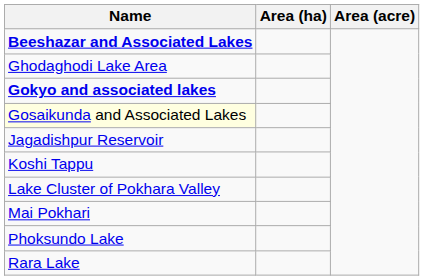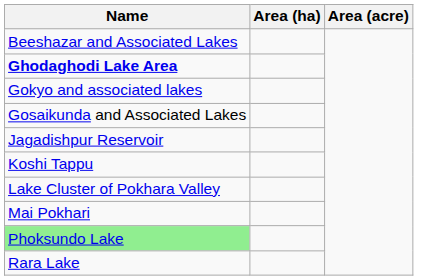(130, 41) bold -> (123, 41) normal
(87, 66) normal -> (93, 66) bold
(112, 90) bold -> (105, 90) normal
(127, 115) lightyellow background -> (127, 115) no background
(66, 238) no background -> (66, 238) lightgreen background
